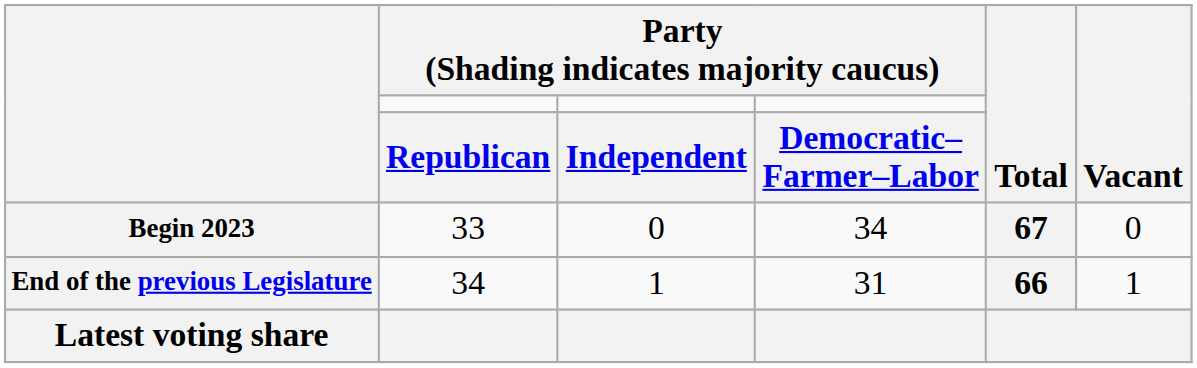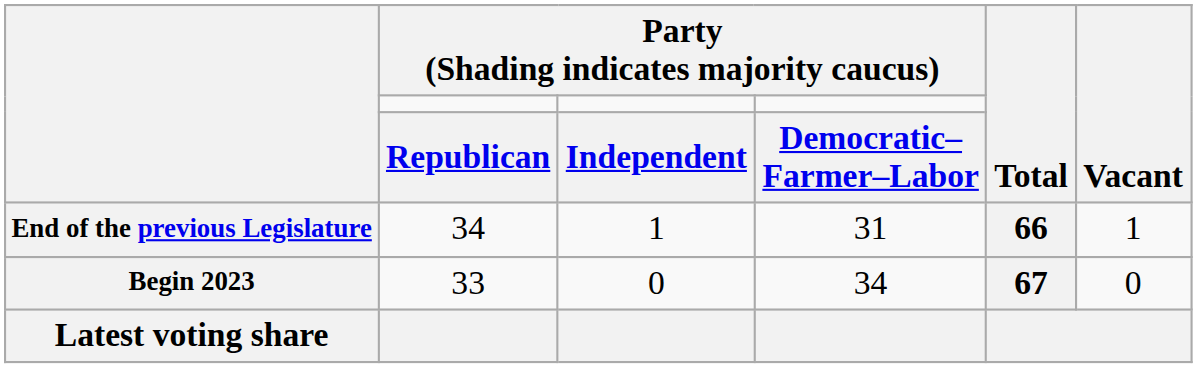rows swapped: (192, 282) <-> (192, 228)
